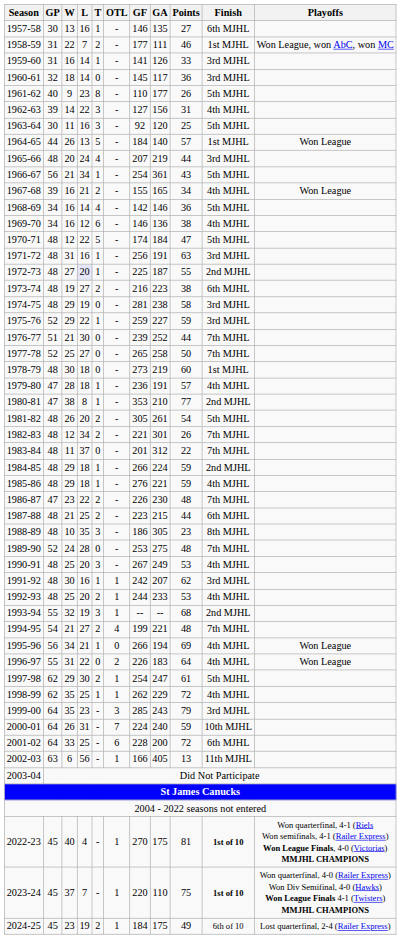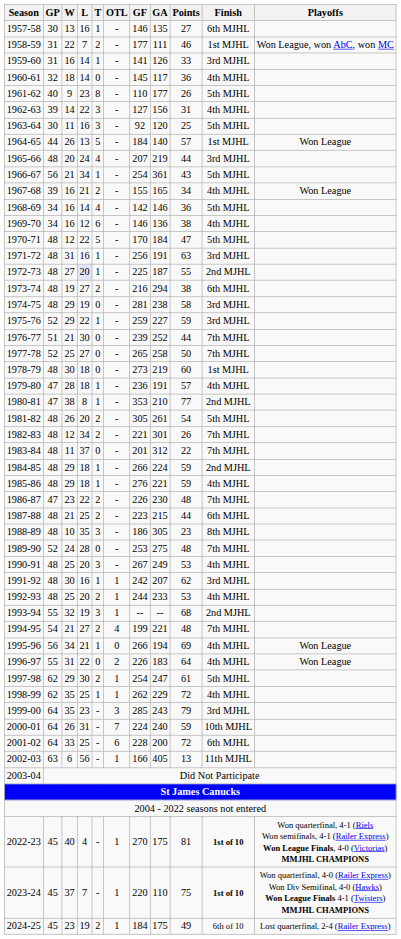(228, 77) 3rd MJHL -> (228, 77) 4th MJHL
(140, 239) 174 -> (140, 239) 170
(160, 288) 223 -> (160, 288) 294
